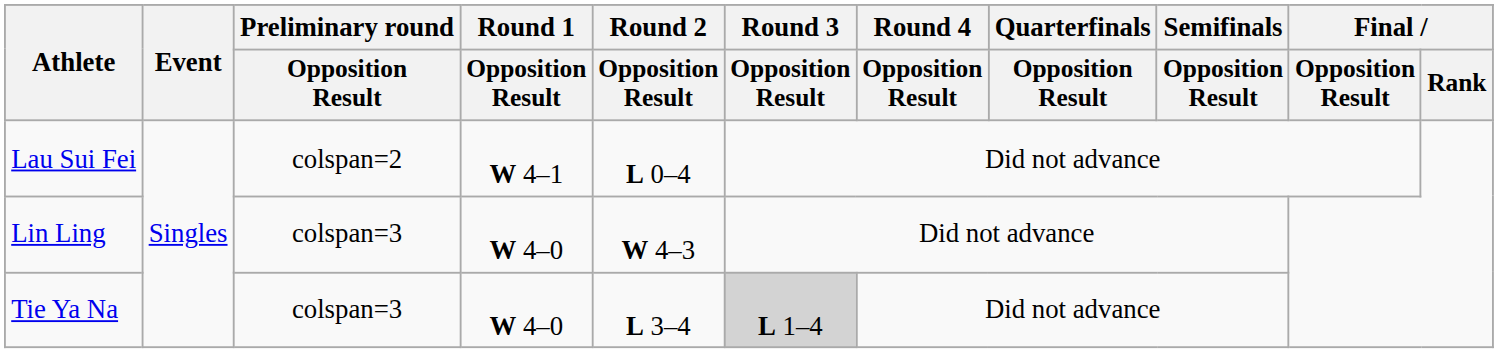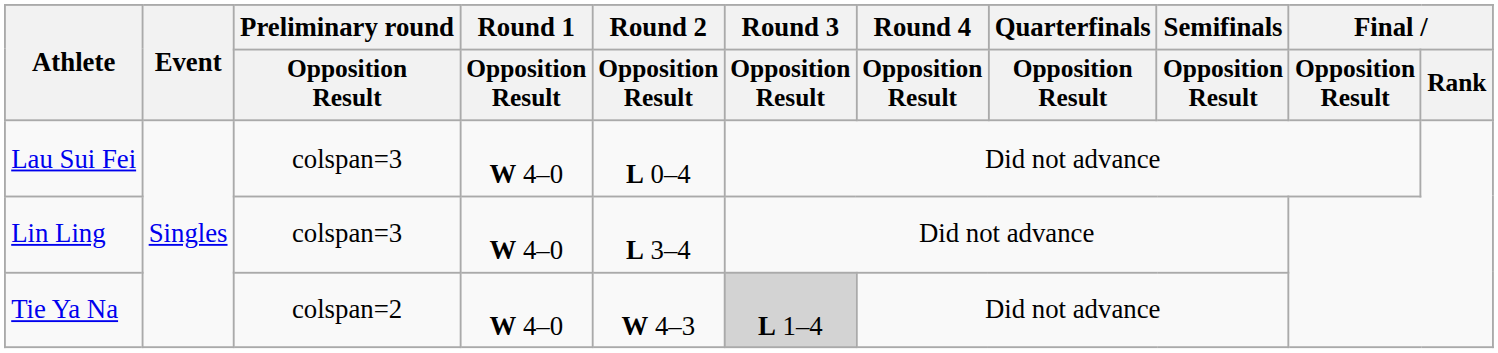(347, 158) colspan=2 -> (347, 158) colspan=3
(526, 174) W 4–1 -> (526, 174) W 4–0
(658, 250) W 4–3 -> (658, 250) L 3–4
(347, 310) colspan=3 -> (347, 310) colspan=2
(658, 325) L 3–4 -> (658, 325) W 4–3
